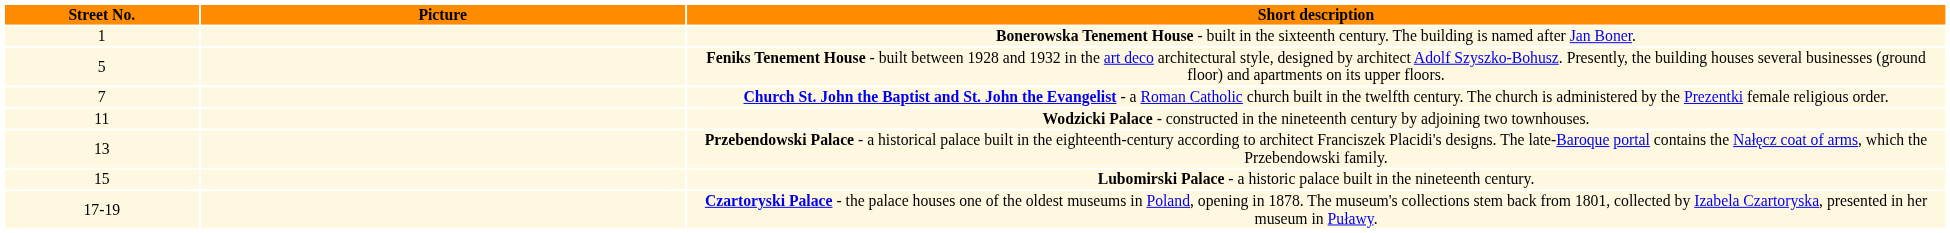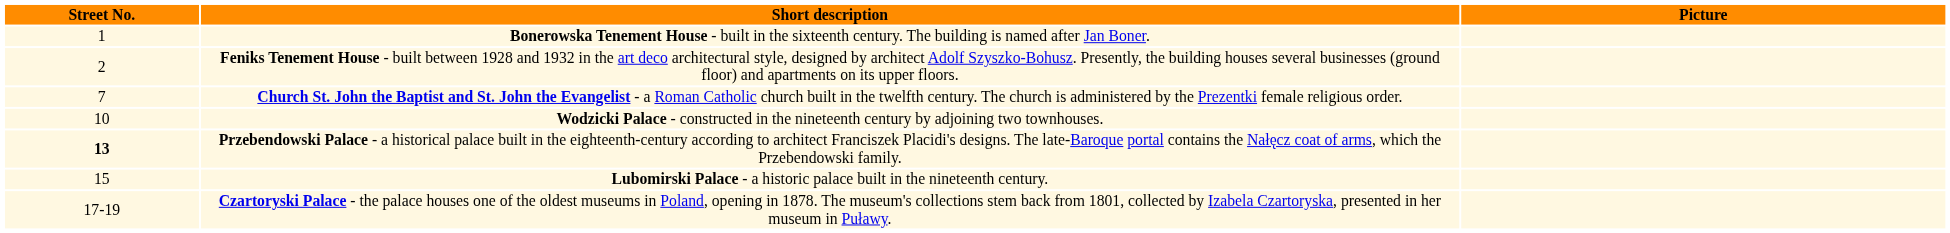columns swapped: (1316, 14) <-> (443, 14)
(102, 66) 5 -> (102, 66) 2
(102, 118) 11 -> (102, 118) 10
(102, 149) normal -> (102, 149) bold
